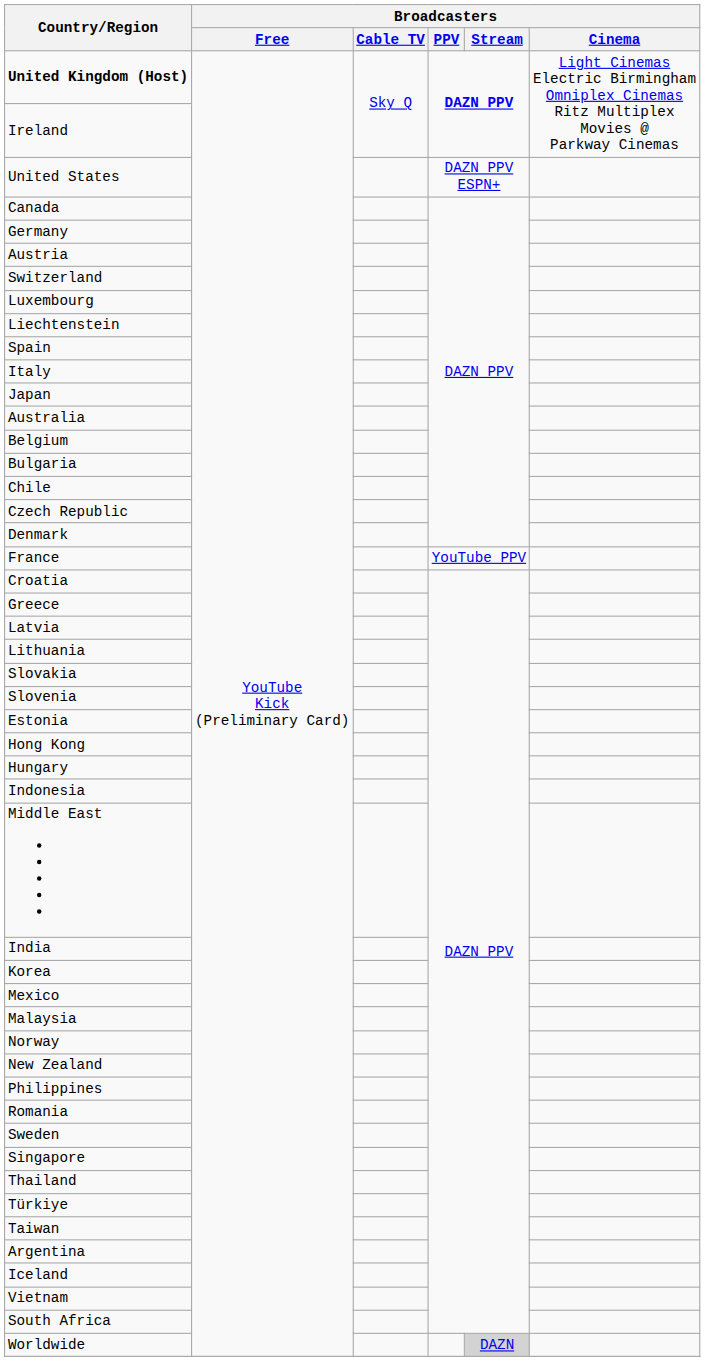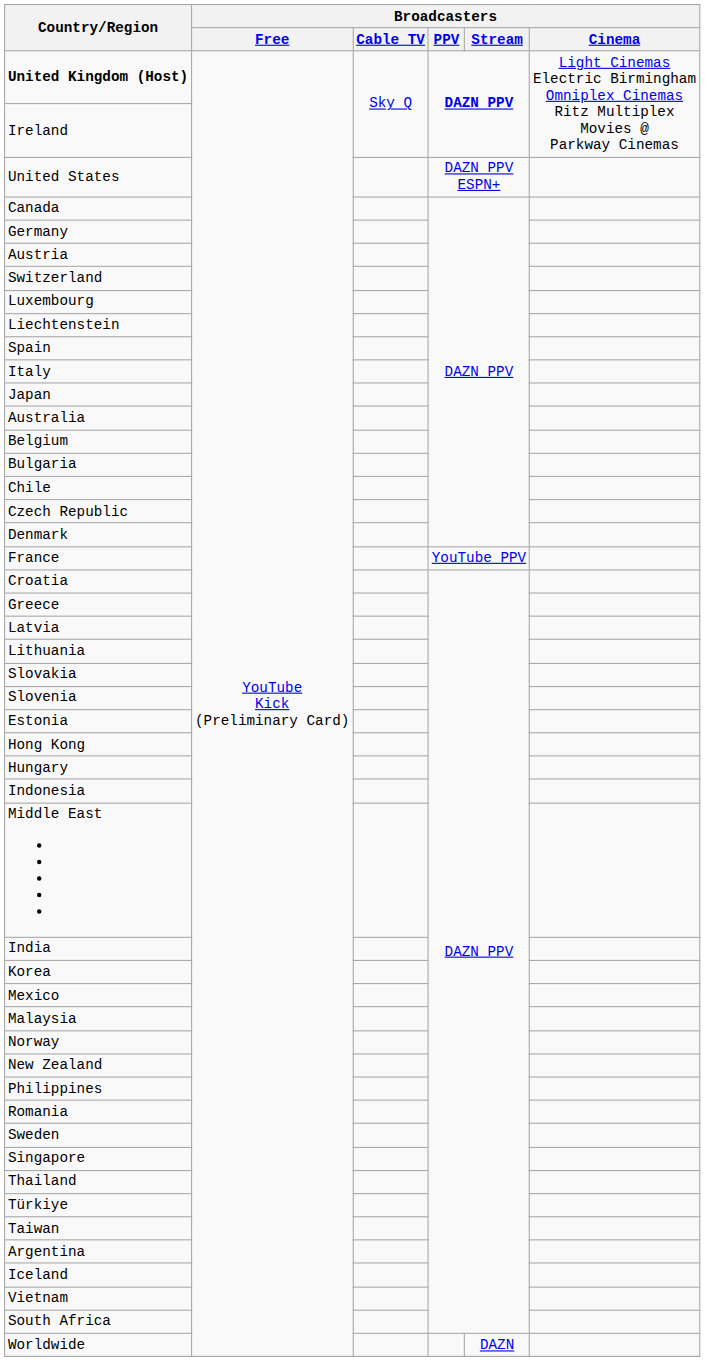(497, 1345) lightgrey background -> (497, 1345) no background
